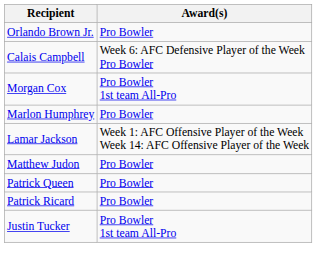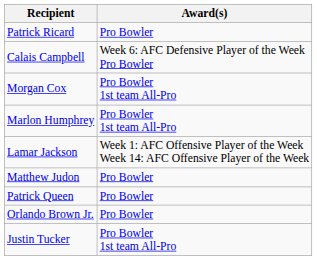rows swapped: (50, 32) <-> (41, 201)
(126, 114) Pro Bowler -> (138, 120) Pro Bowler 1st team All-Pro
